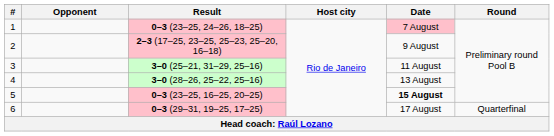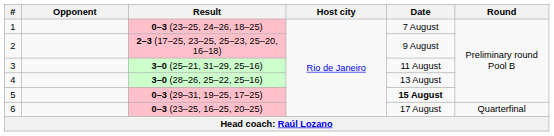(421, 27) pink background -> (421, 27) no background
(207, 95) 0–3 (23–25, 16–25, 20–25) -> (207, 95) 0–3 (29–31, 19–25, 17–25)
(207, 110) 0–3 (29–31, 19–25, 17–25) -> (207, 110) 0–3 (23–25, 16–25, 20–25)
